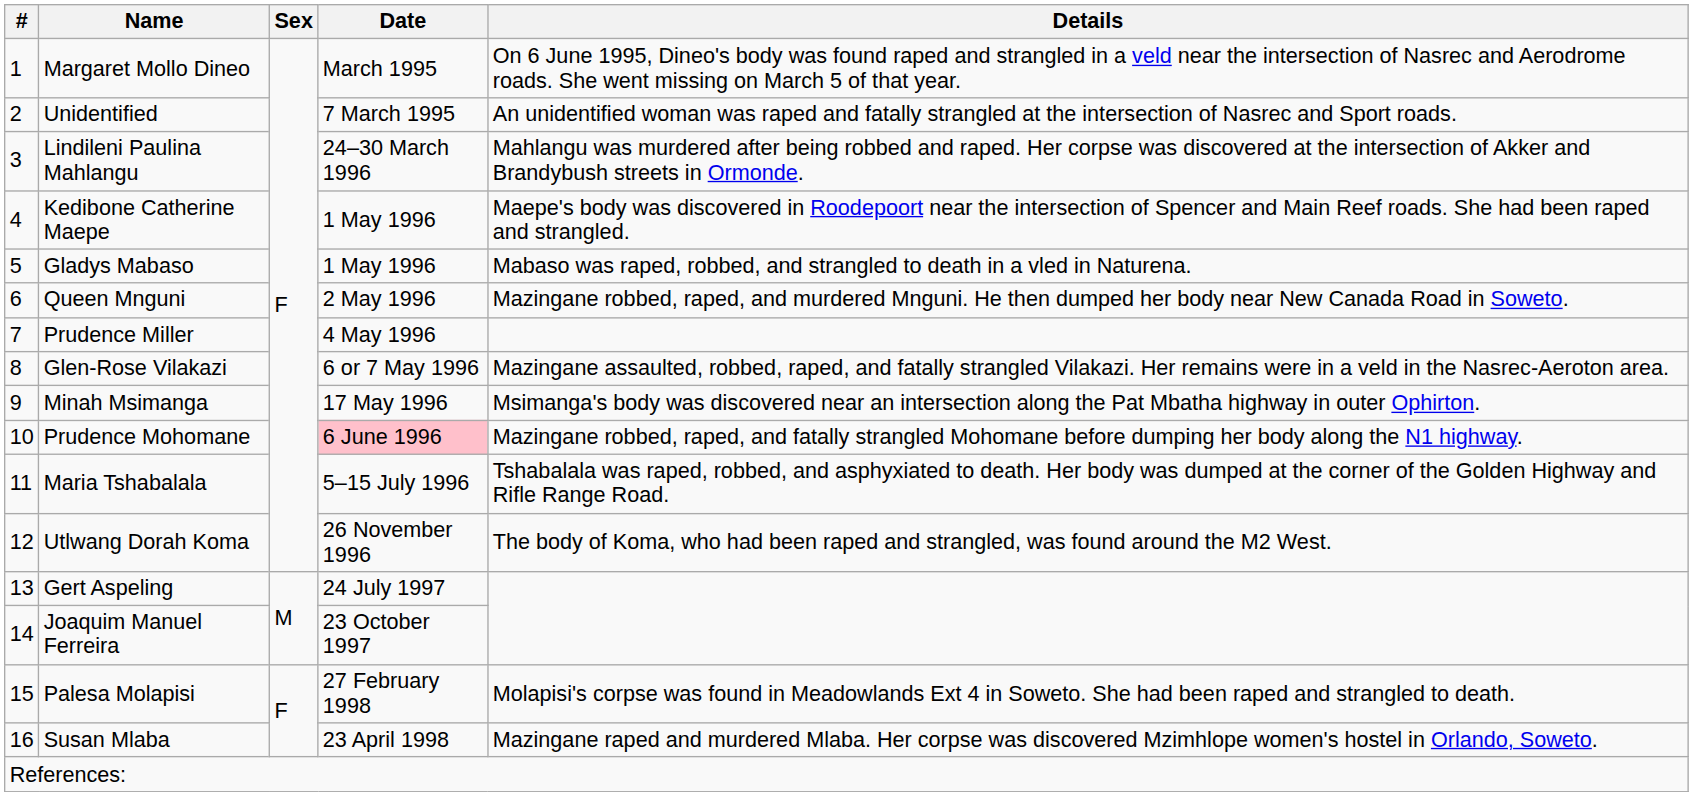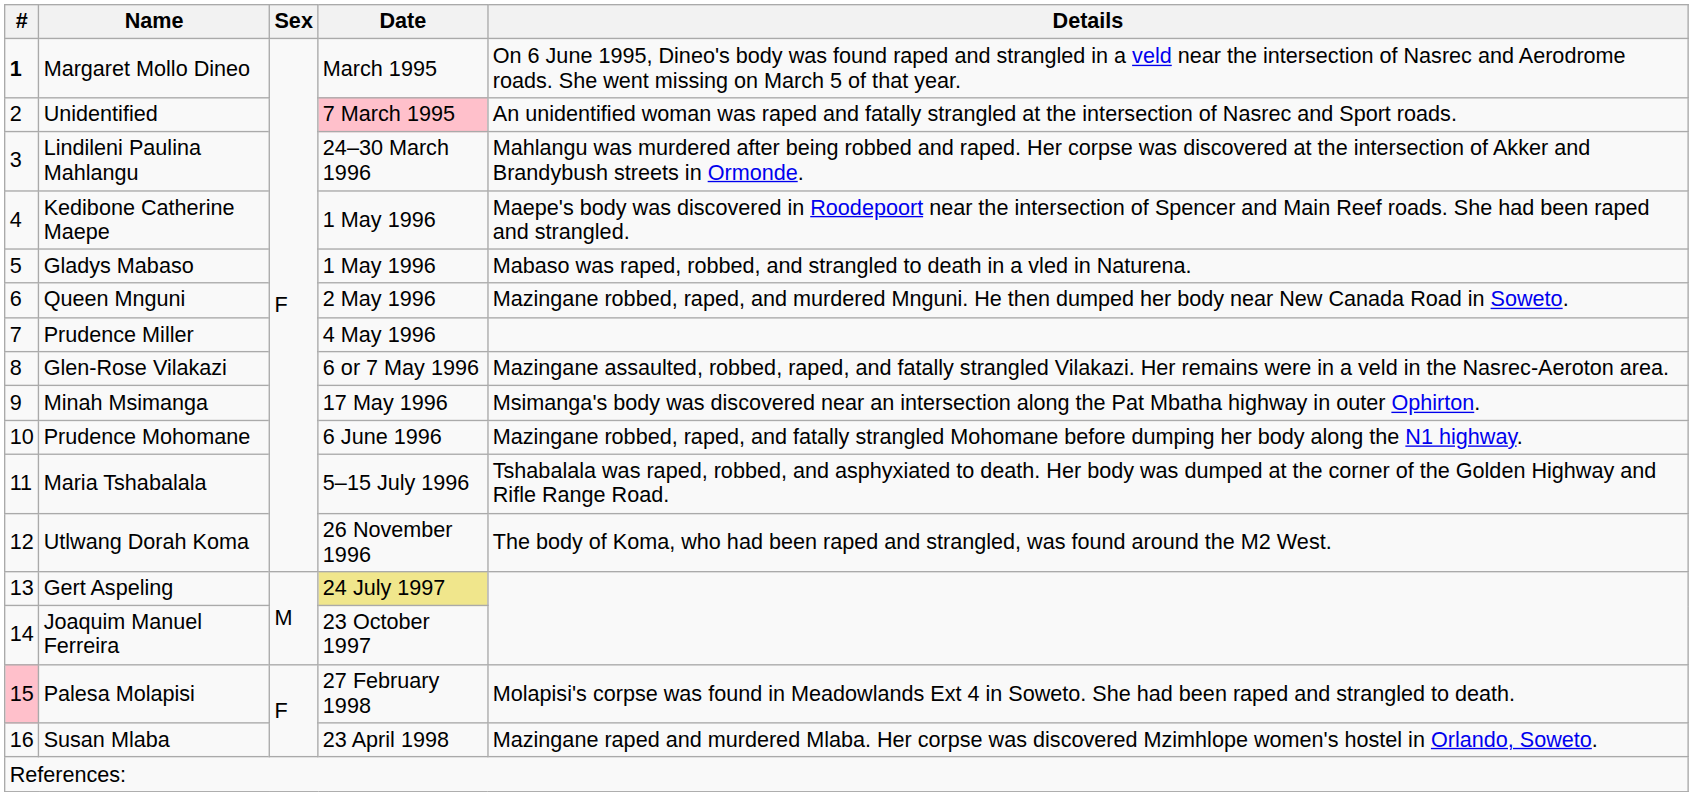(16, 68) normal -> (16, 68) bold
(389, 114) no background -> (389, 114) pink background
(382, 437) pink background -> (382, 437) no background
(384, 588) no background -> (384, 588) khaki background
(22, 693) no background -> (22, 693) pink background
